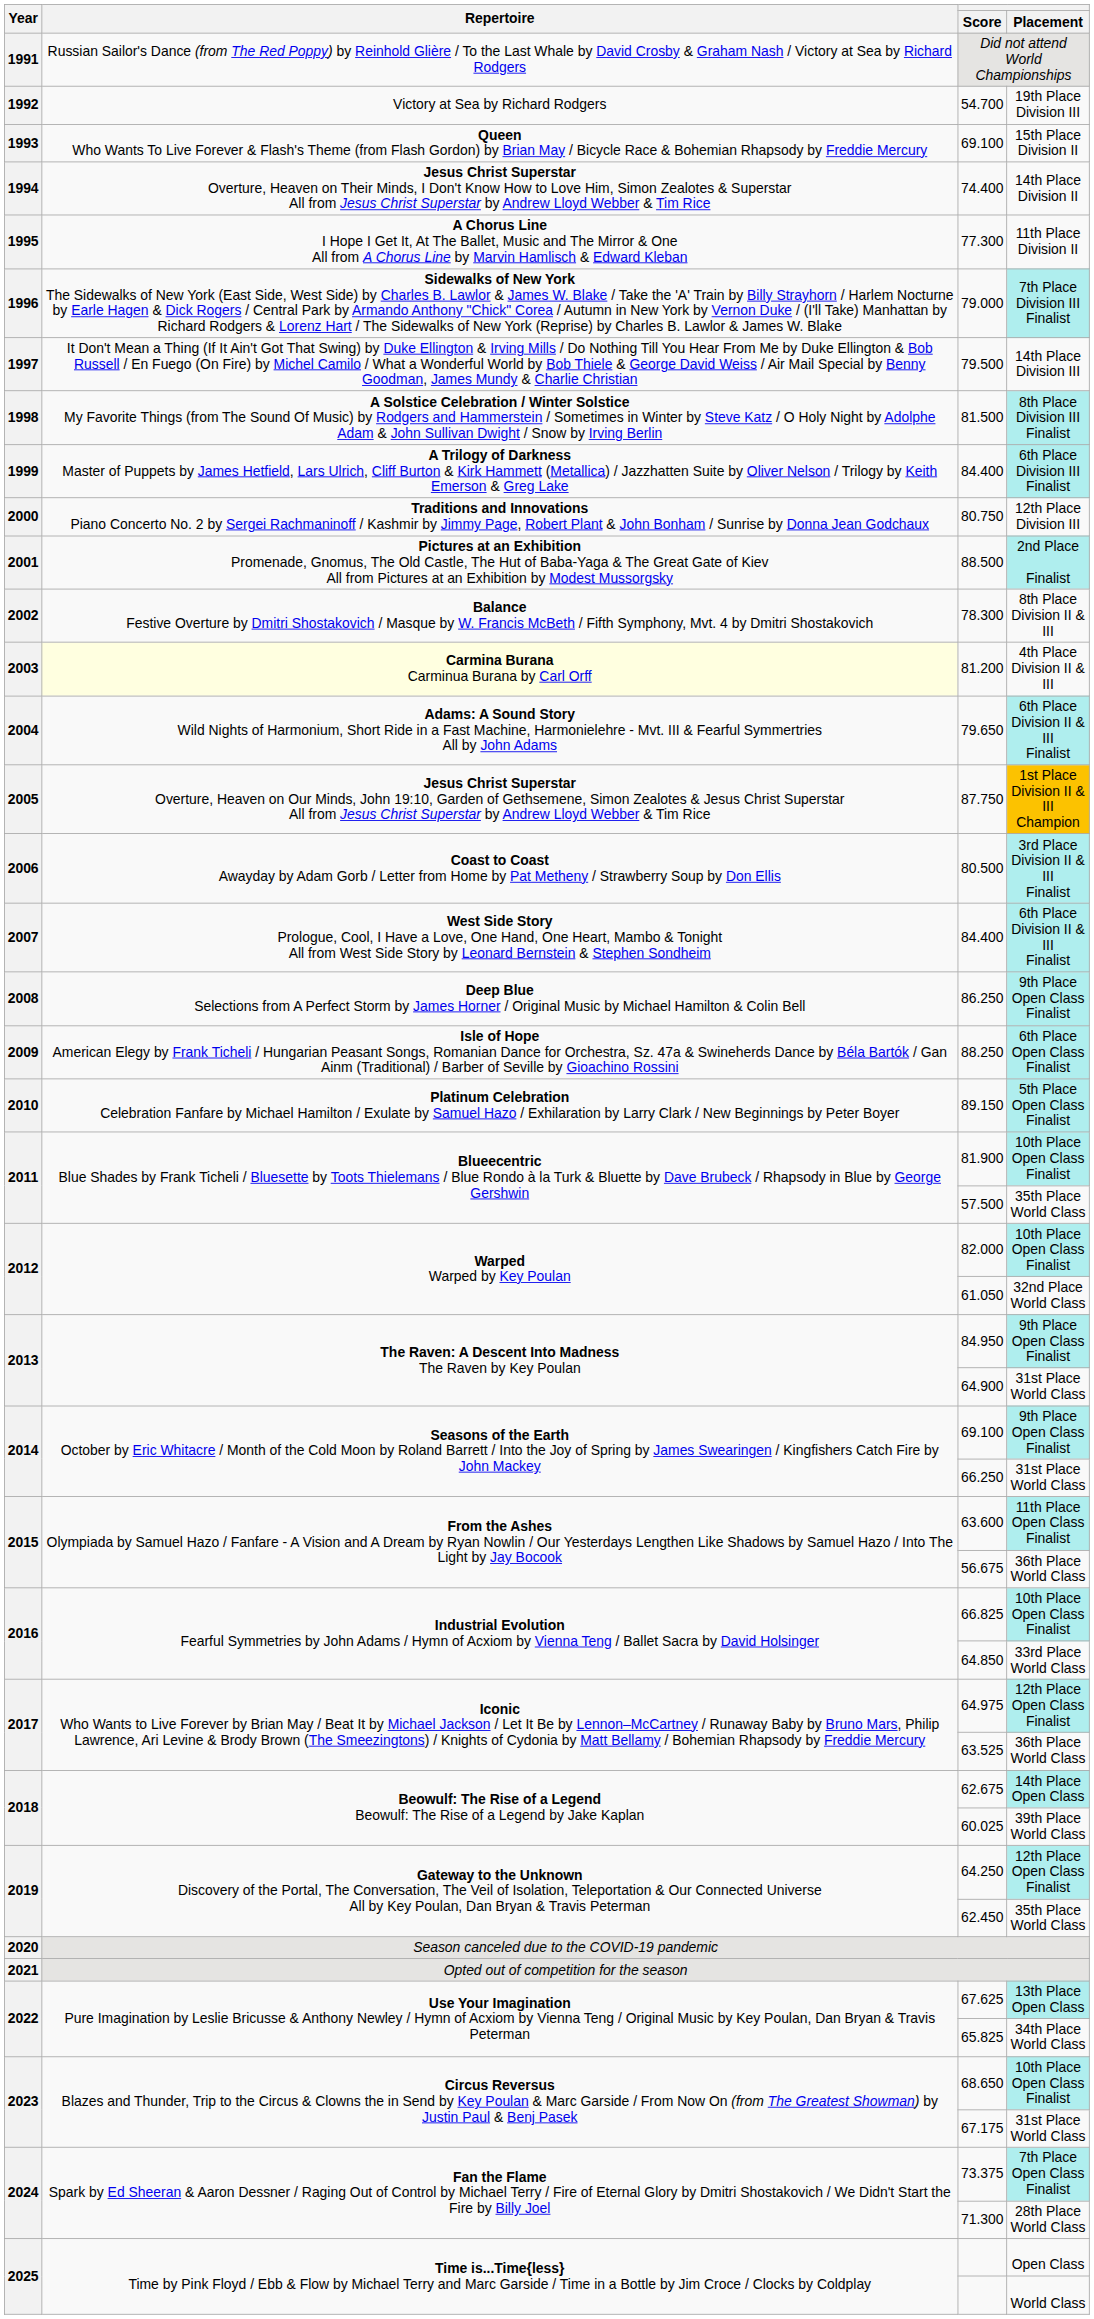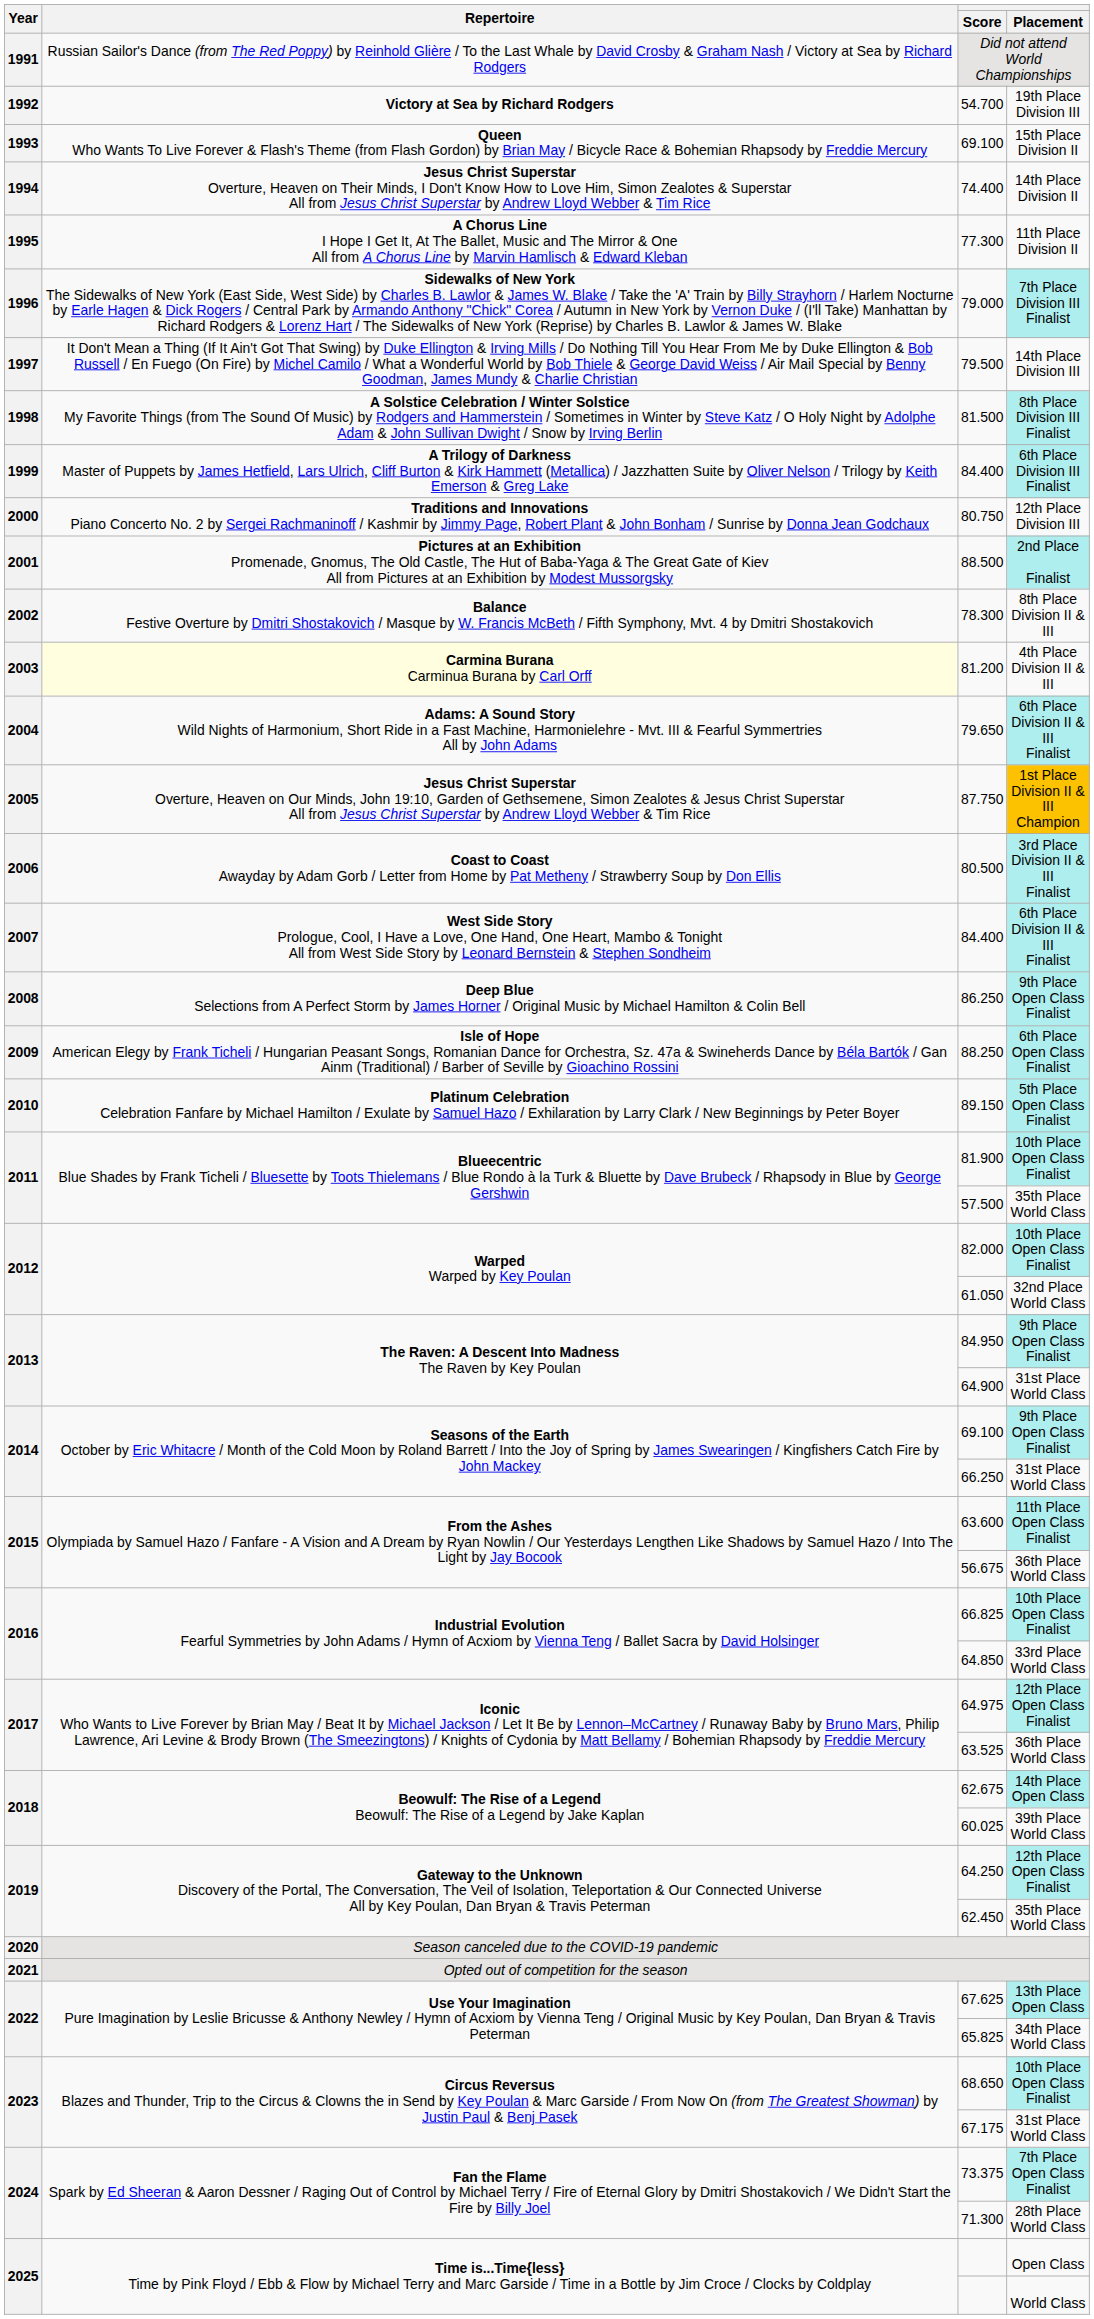(500, 105) normal -> (500, 105) bold
